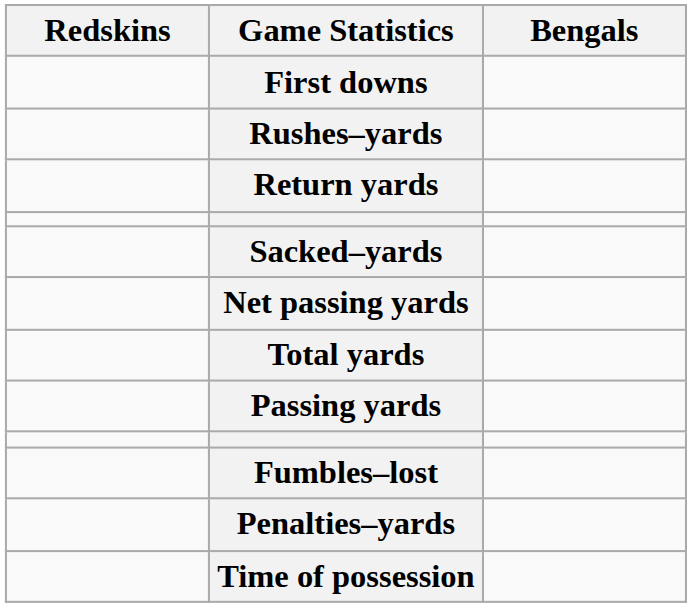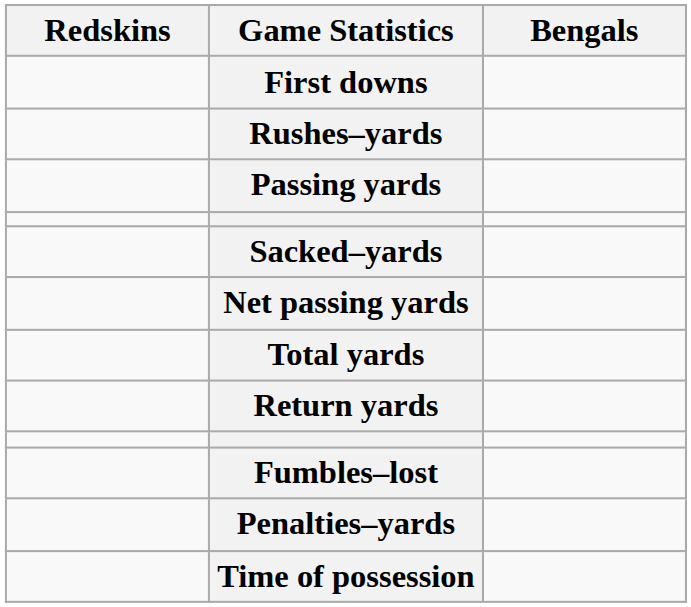rows swapped: (108, 406) <-> (108, 185)
